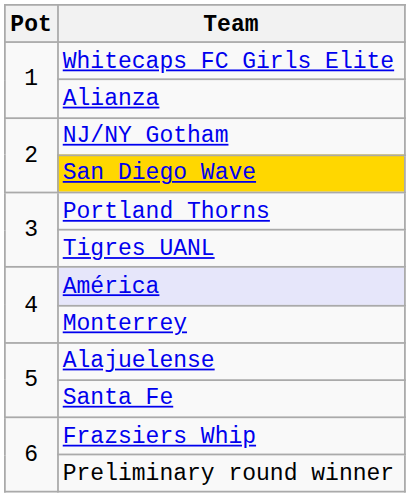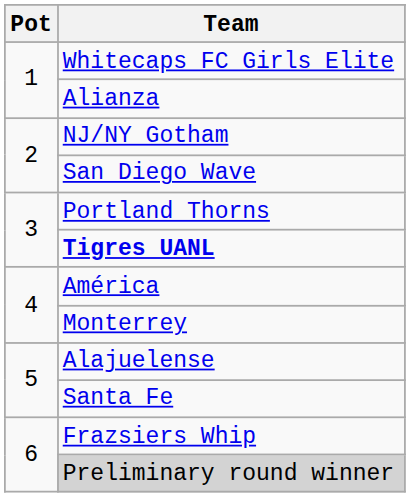(159, 174) gold background -> (159, 174) no background
(139, 249) normal -> (139, 249) bold
(111, 286) lavender background -> (111, 286) no background
(228, 474) no background -> (228, 474) lightgrey background
